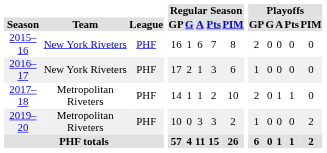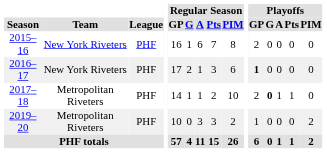(257, 70) normal -> (257, 70) bold
(270, 95) normal -> (270, 95) bold
